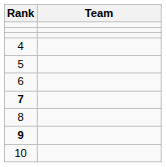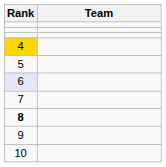(21, 46) no background -> (21, 46) gold background
(21, 82) no background -> (21, 82) lavender background
(21, 99) bold -> (21, 99) normal
(21, 117) normal -> (21, 117) bold
(21, 135) bold -> (21, 135) normal
